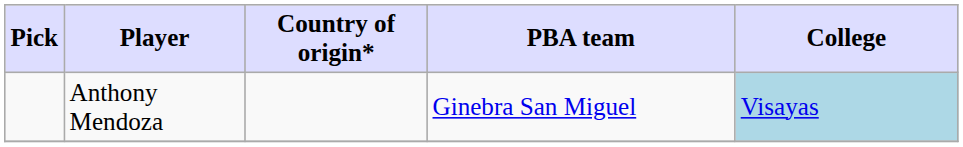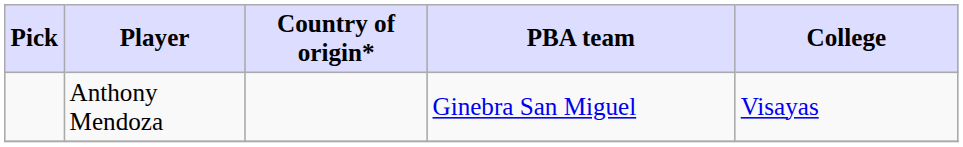(780, 106) lightblue background -> (780, 106) no background
